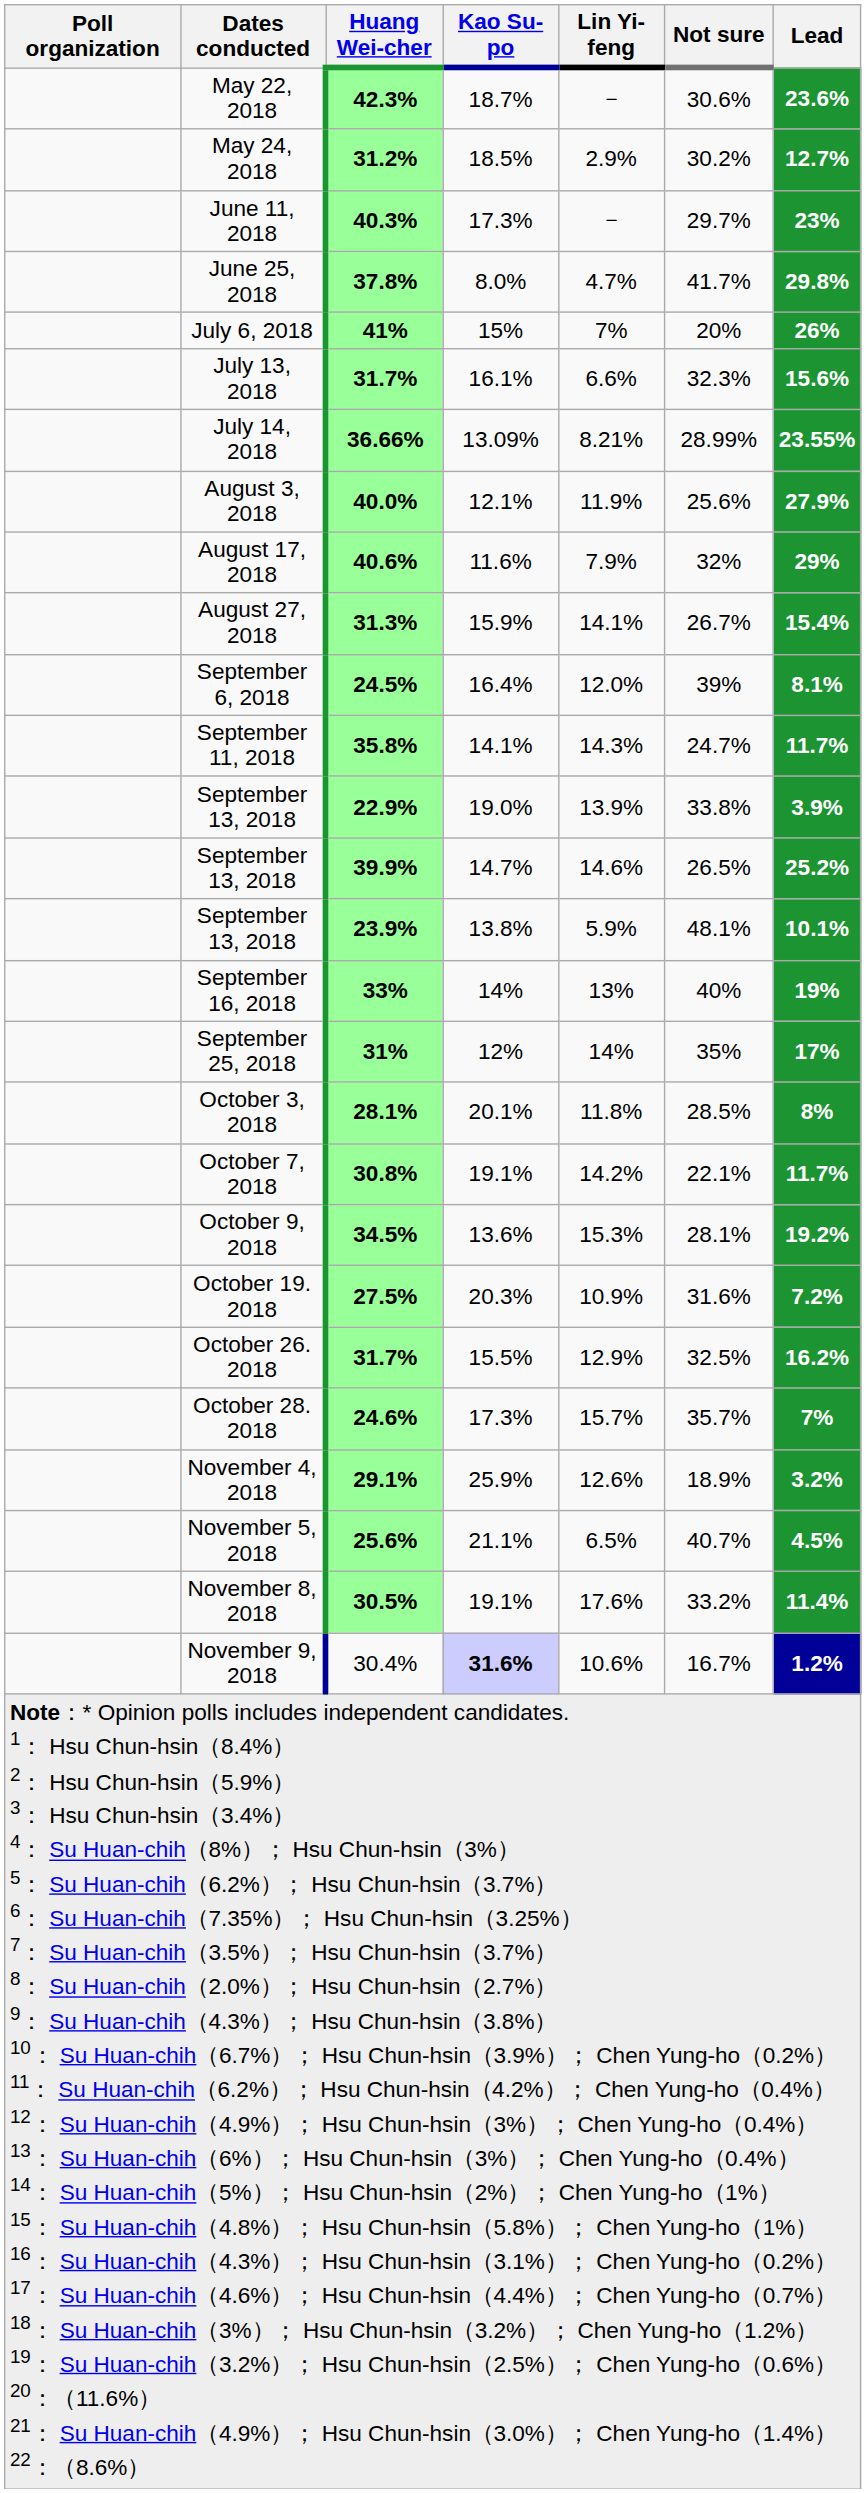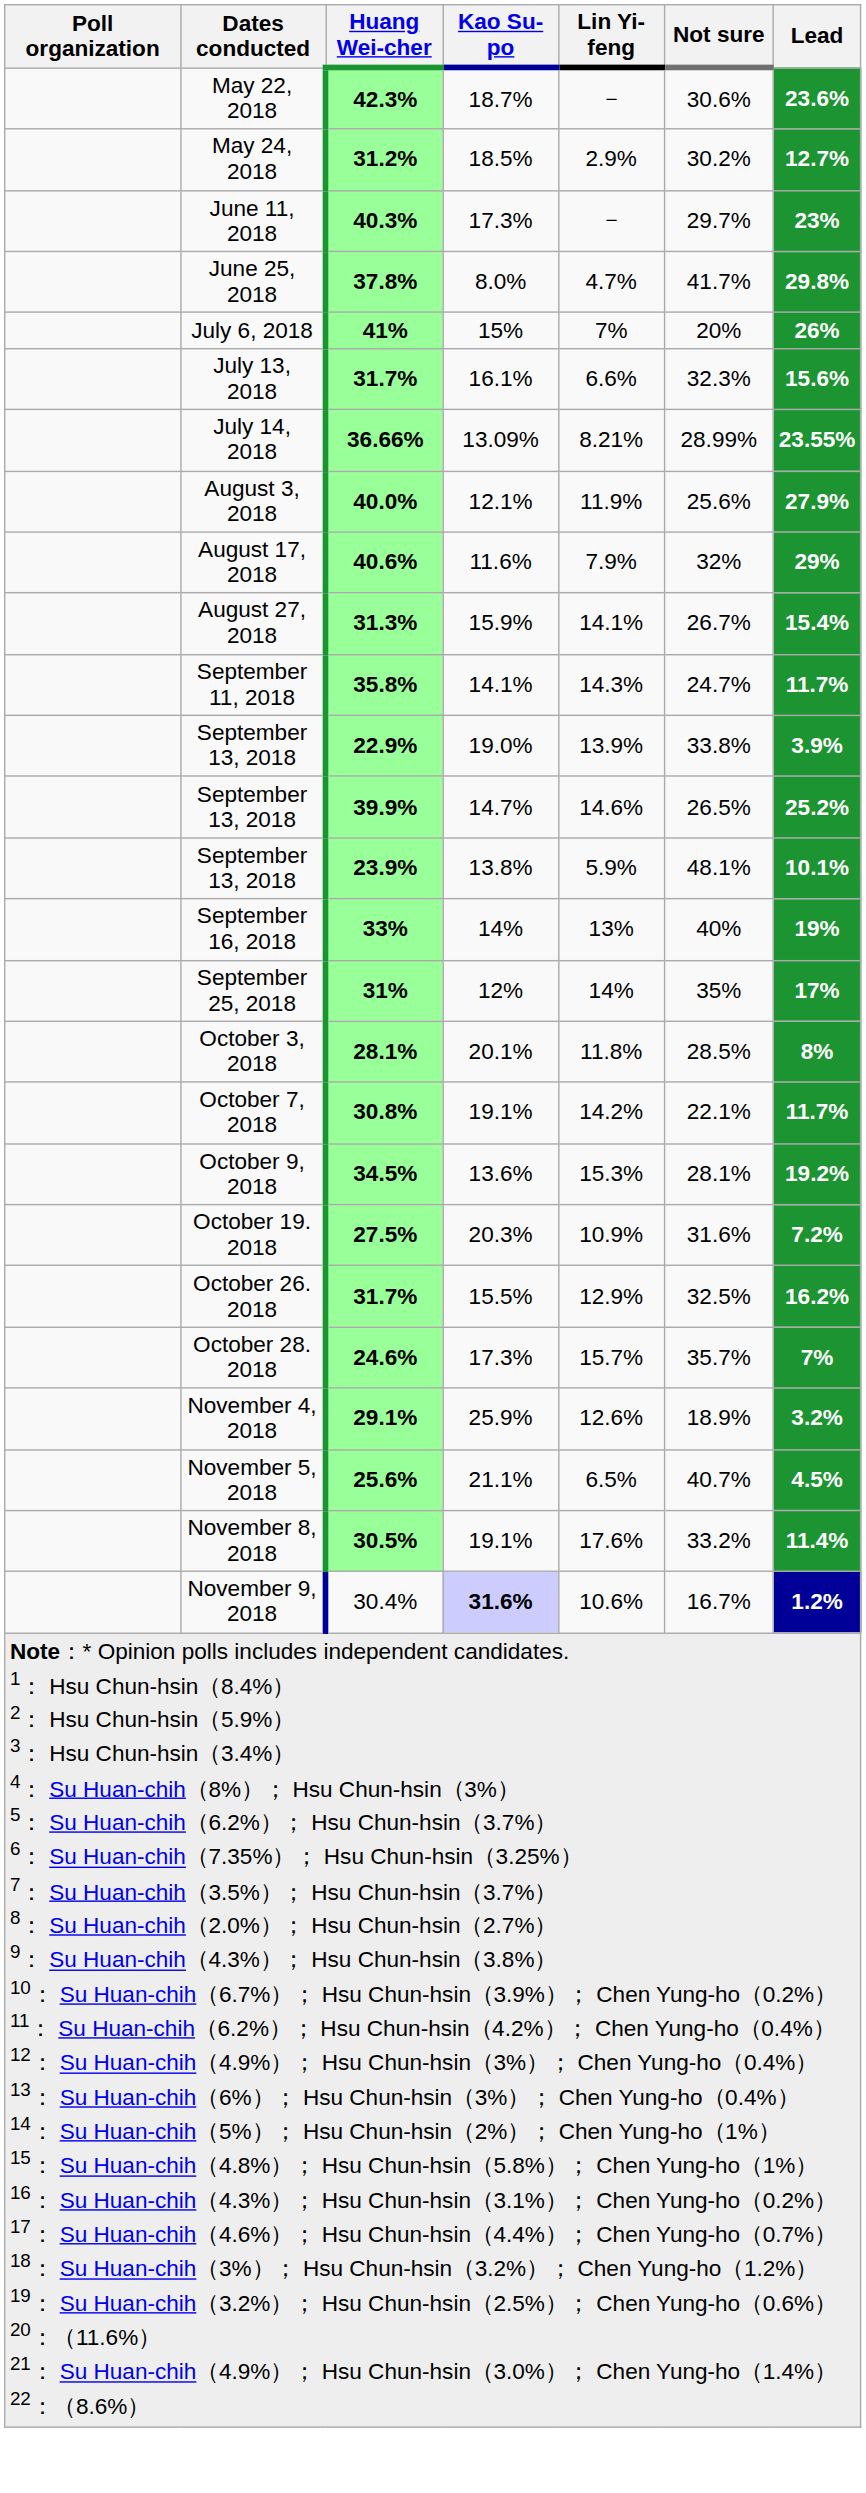- row: (252, 684)
